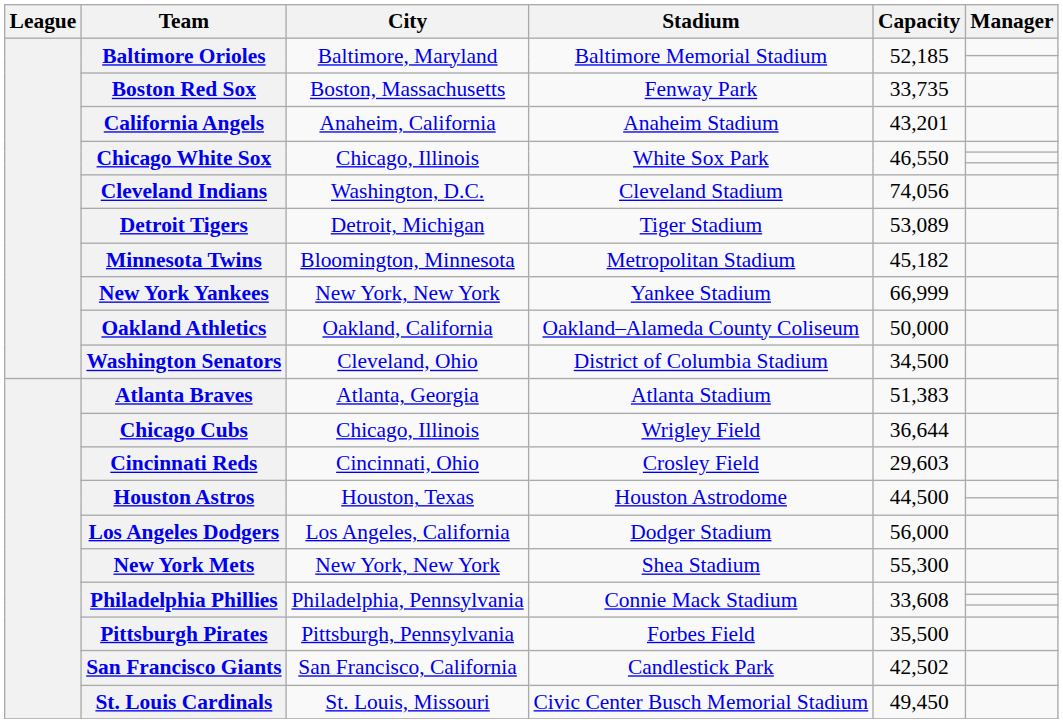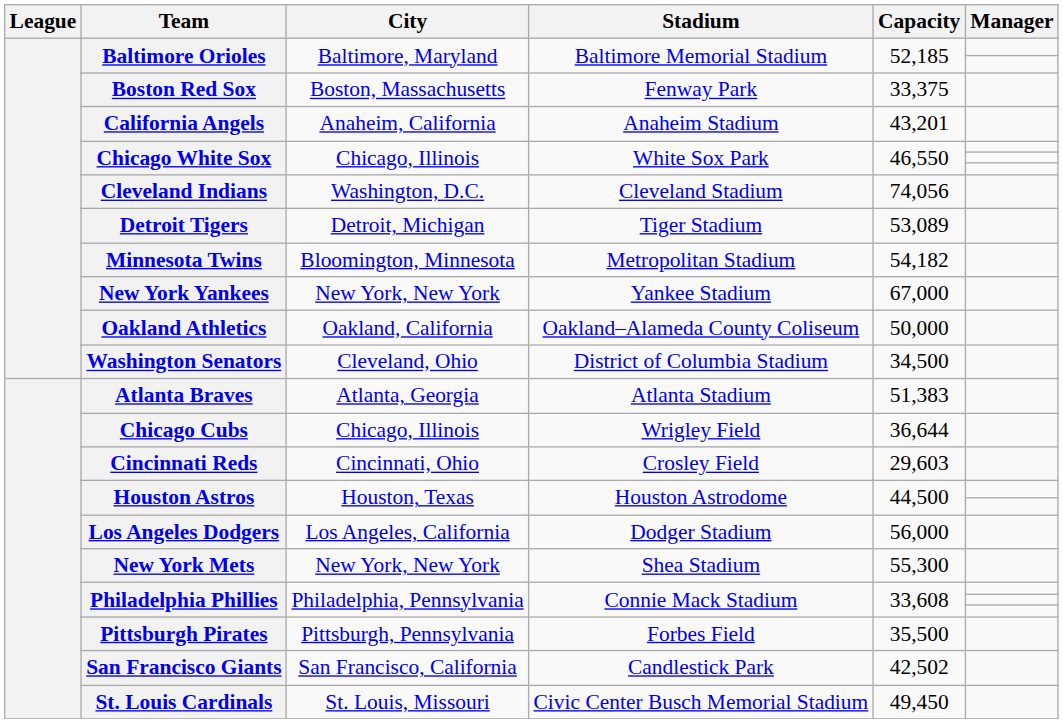(919, 89) 33,735 -> (919, 89) 33,375
(919, 259) 45,182 -> (919, 259) 54,182
(919, 293) 66,999 -> (919, 293) 67,000
